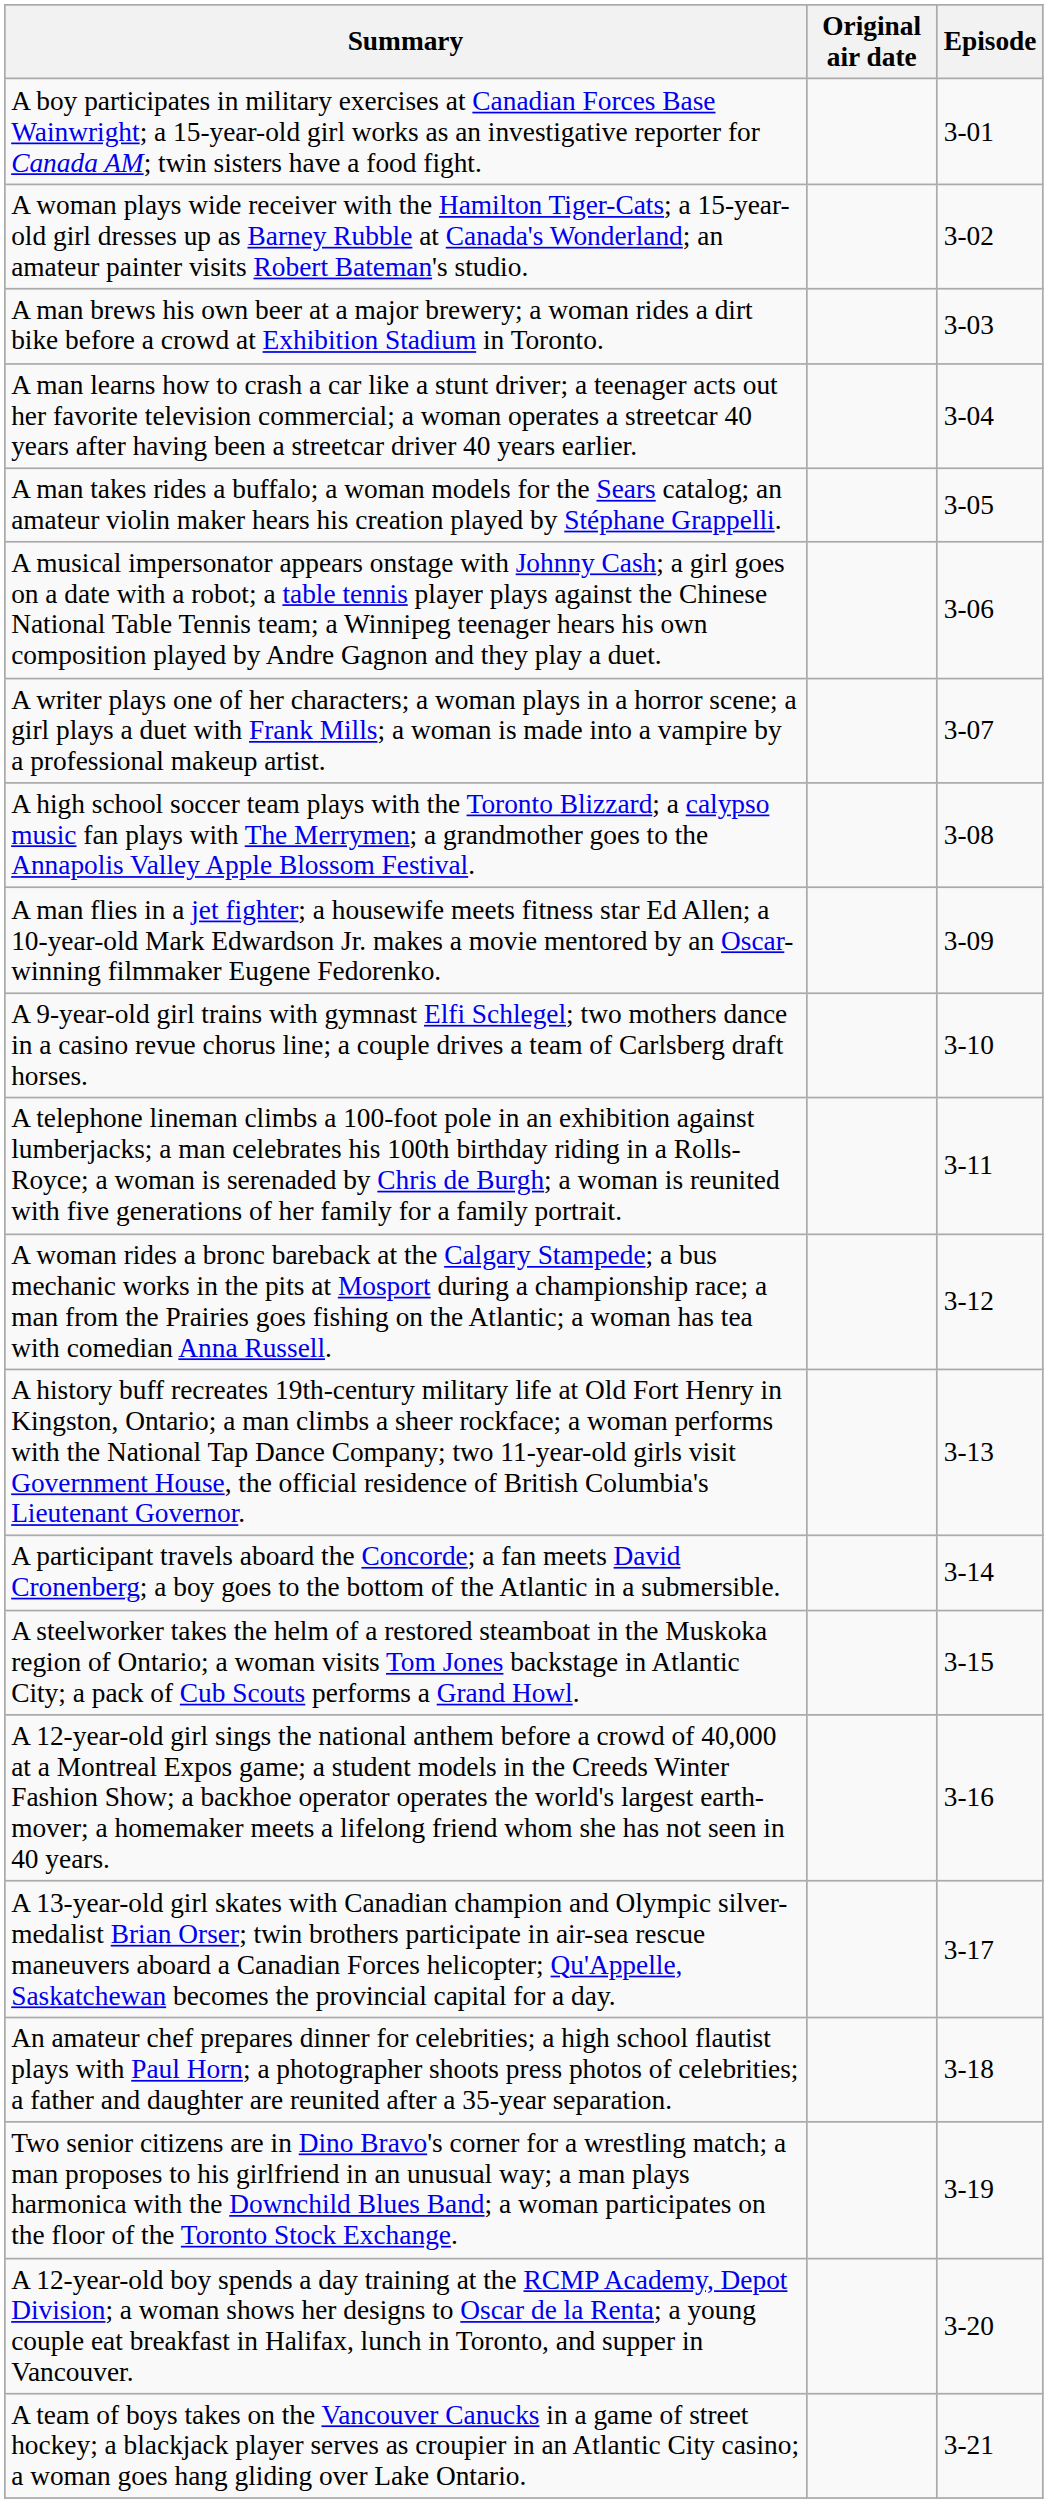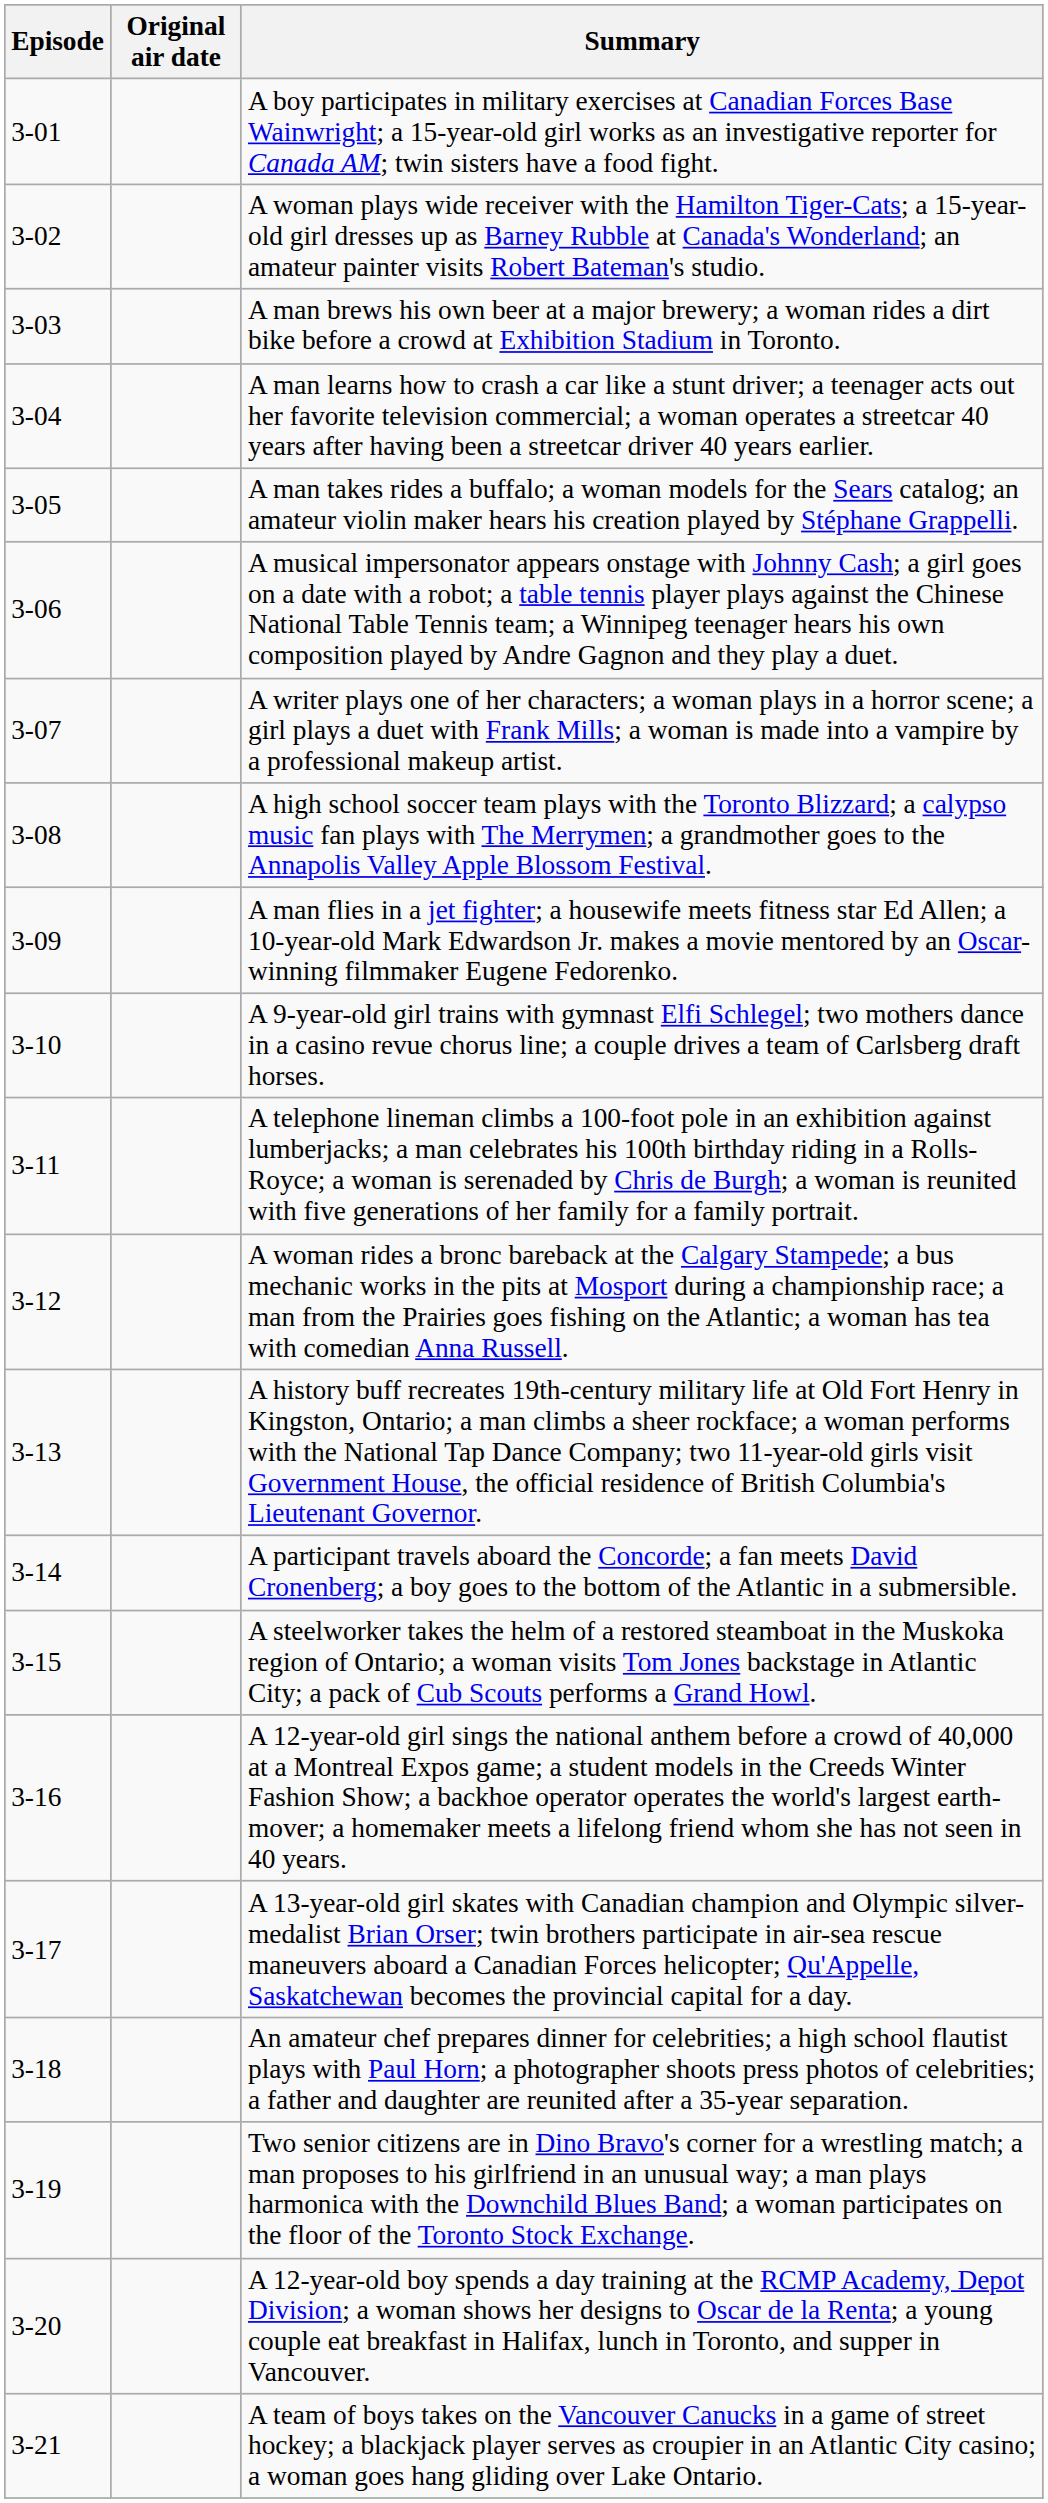columns swapped: (990, 41) <-> (405, 41)
